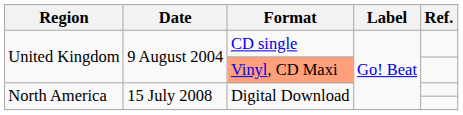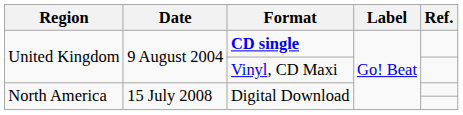(264, 43) normal -> (265, 43) bold
(284, 69) lightsalmon background -> (284, 69) no background
